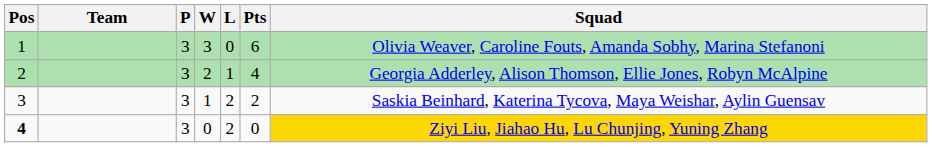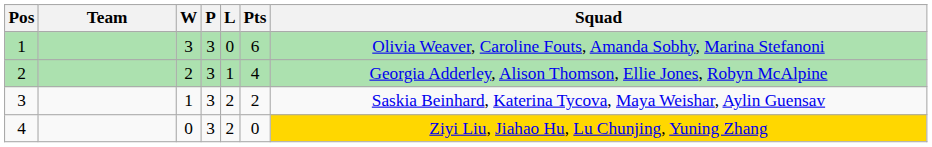columns swapped: (185, 18) <-> (207, 18)
(21, 127) bold -> (21, 127) normal
